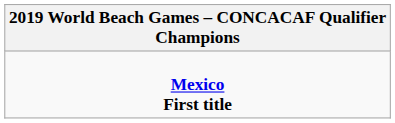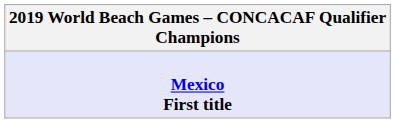(198, 94) no background -> (198, 94) lavender background
